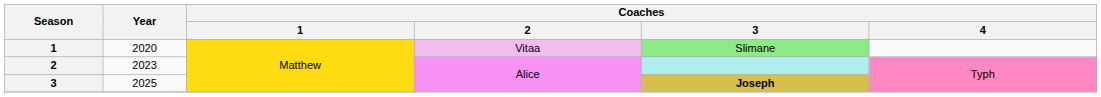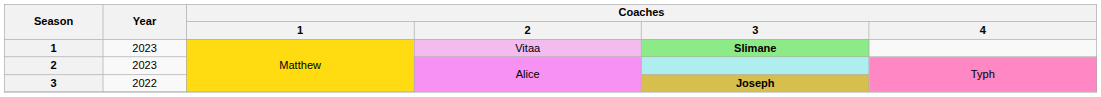(145, 48) 2020 -> (145, 48) 2023
(755, 48) normal -> (755, 48) bold
(145, 83) 2025 -> (145, 83) 2022
